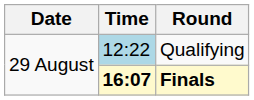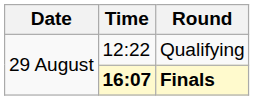(126, 49) lightblue background -> (126, 49) no background
